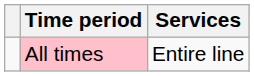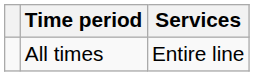(64, 53) pink background -> (64, 53) no background
